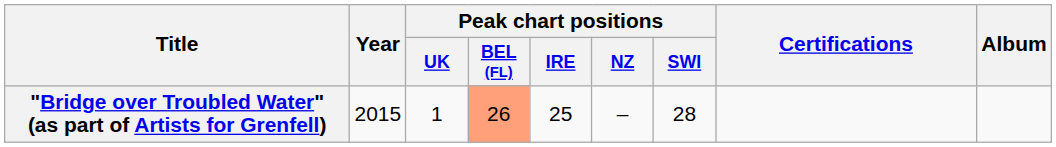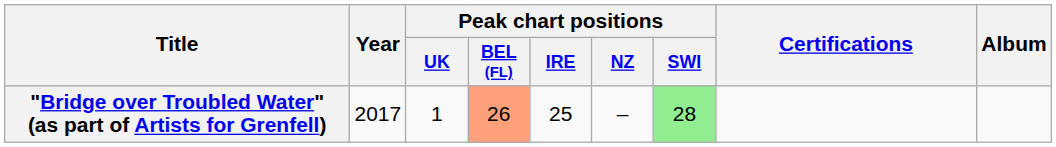(378, 113) 2015 -> (378, 113) 2017
(684, 113) no background -> (684, 113) lightgreen background
